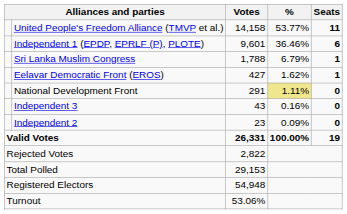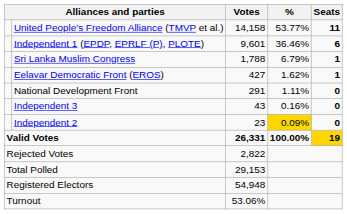(295, 91) khaki background -> (295, 91) no background
(295, 122) no background -> (295, 122) gold background
(335, 138) no background -> (335, 138) gold background
